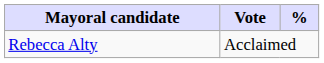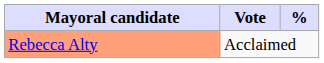(53, 44) no background -> (53, 44) lightsalmon background
